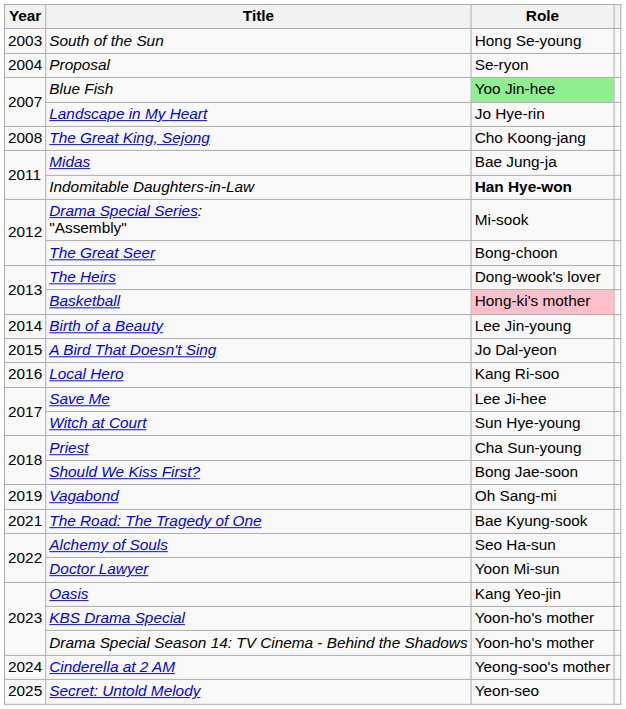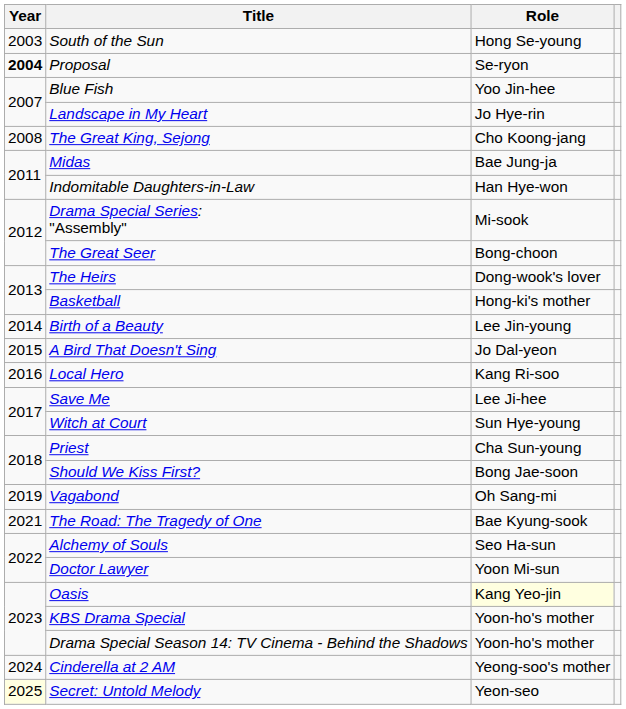(25, 65) normal -> (25, 65) bold
(515, 89) lightgreen background -> (515, 89) no background
(523, 187) bold -> (521, 187) normal
(533, 301) pink background -> (533, 301) no background
(518, 594) no background -> (518, 594) lightyellow background
(25, 691) no background -> (25, 691) lightyellow background
